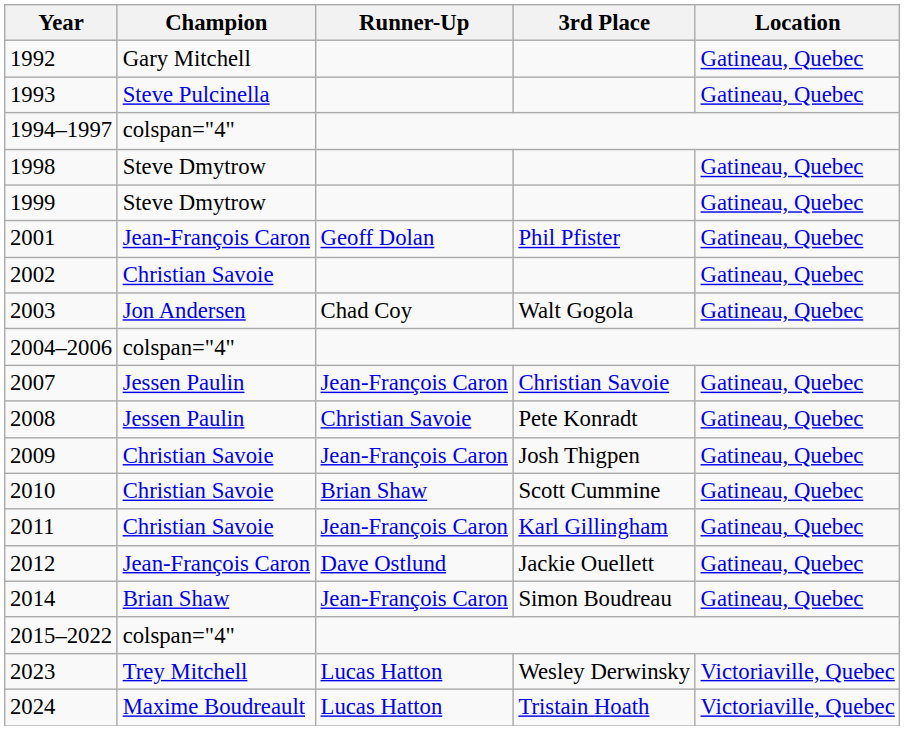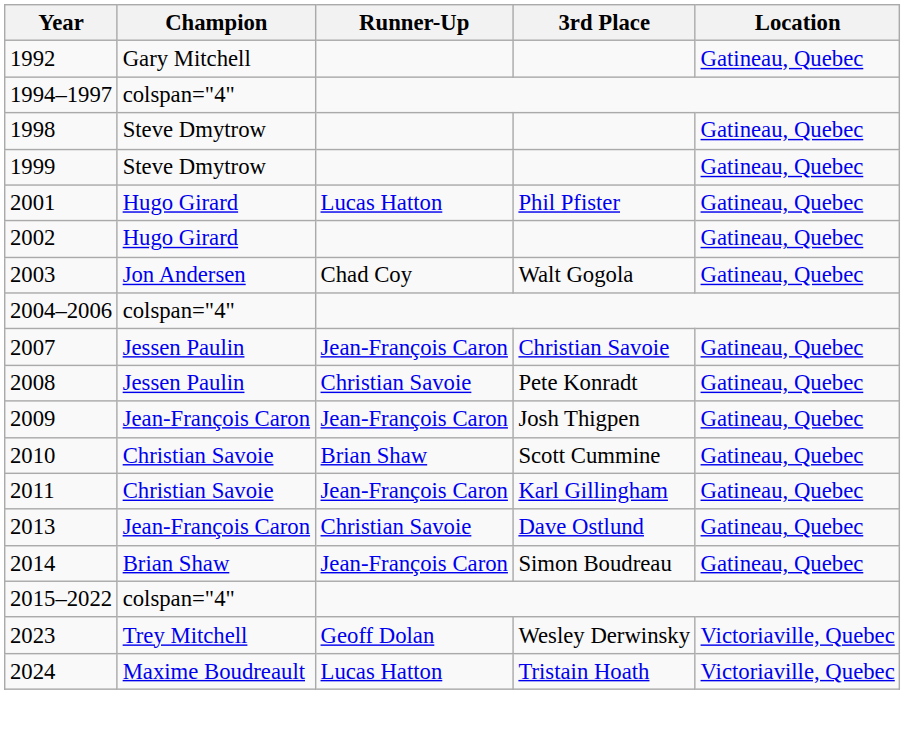- row: (33, 94)
(216, 238) Jean-François Caron -> (180, 202) Hugo Girard
(377, 238) Geoff Dolan -> (381, 202) Lucas Hatton
(198, 274) Christian Savoie -> (180, 238) Hugo Girard
(198, 454) Christian Savoie -> (216, 418) Jean-François Caron
- row: (33, 563)
+ row: (33, 526)
(381, 671) Lucas Hatton -> (377, 635) Geoff Dolan
